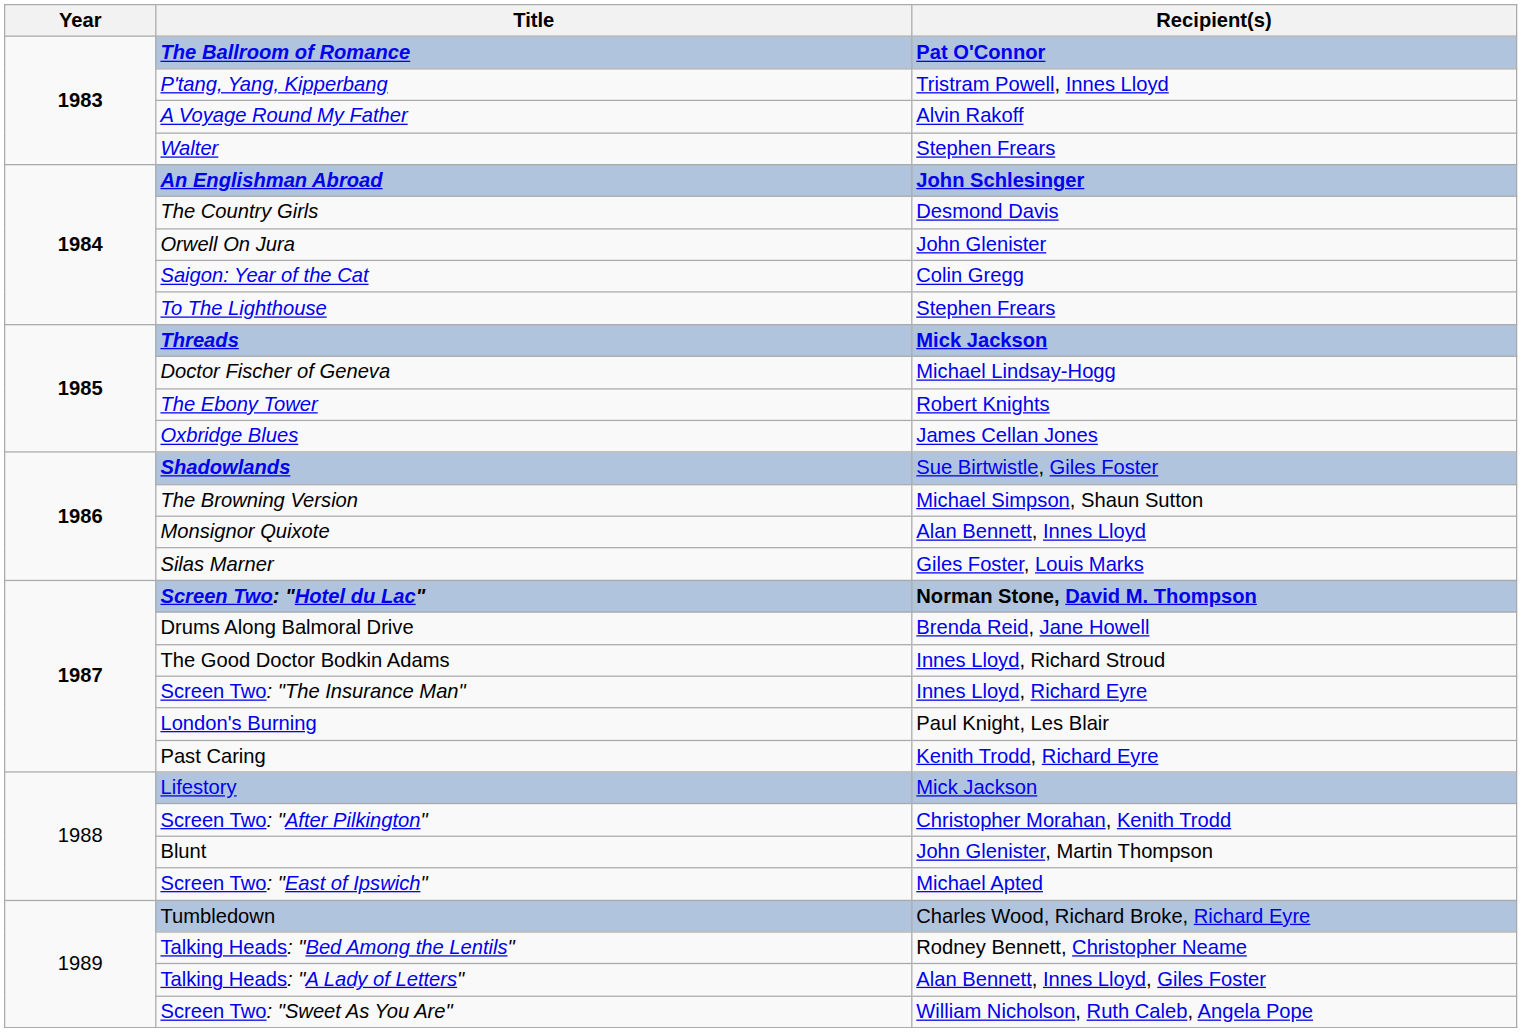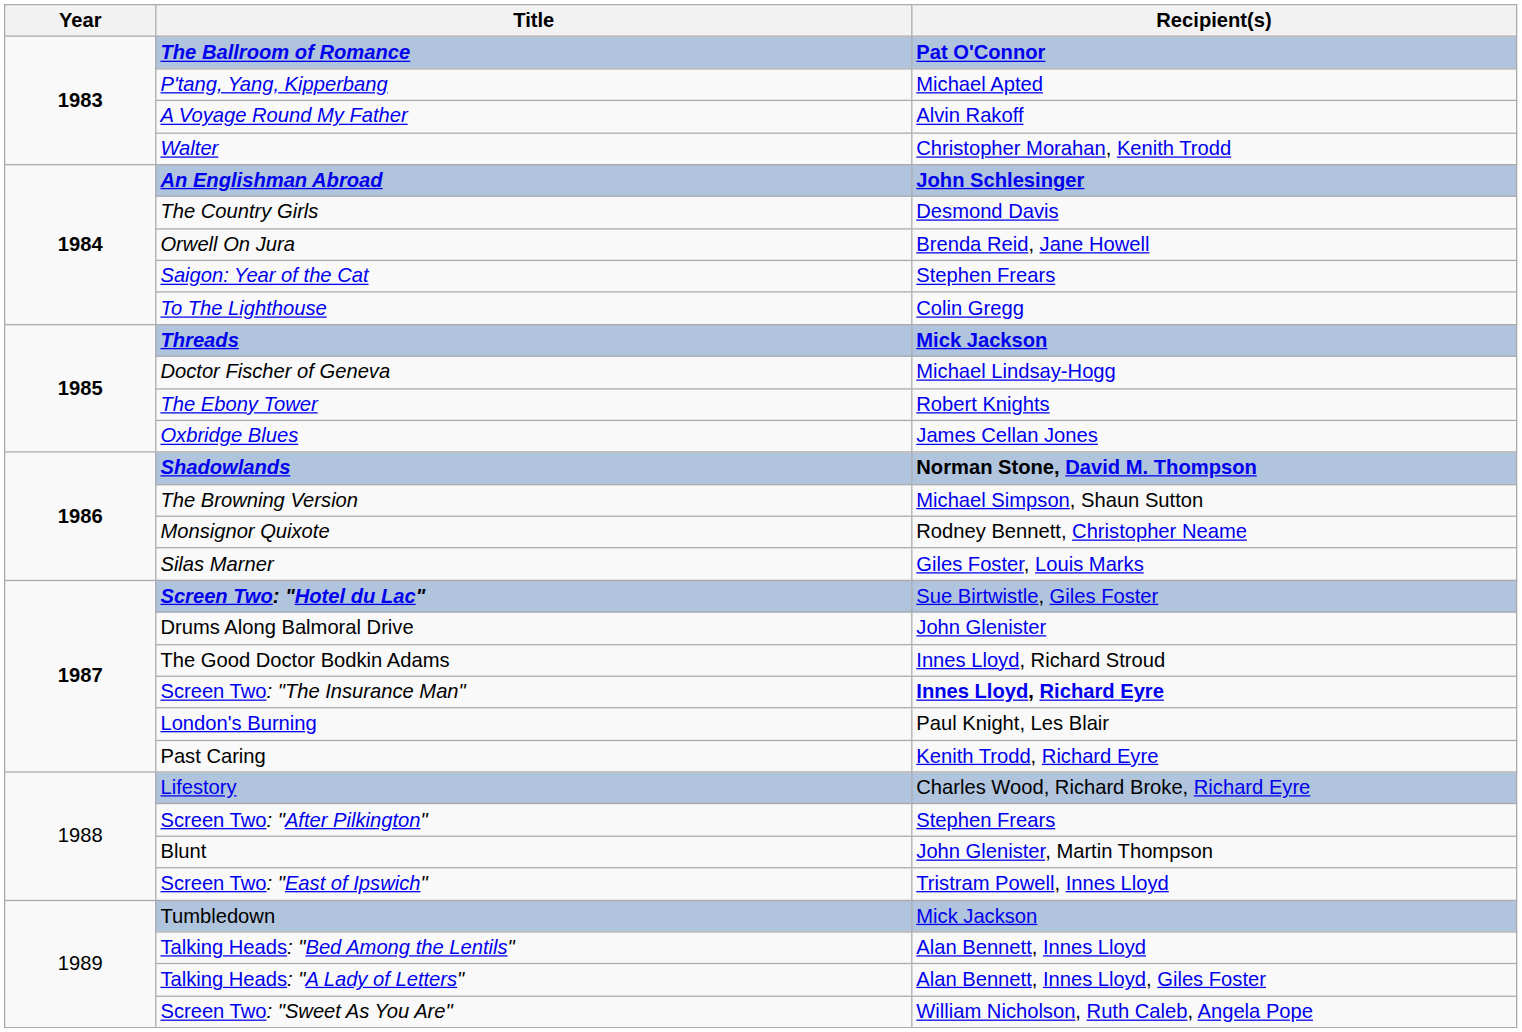(1043, 84) Tristram Powell, Innes Lloyd -> (980, 84) Michael Apted
(986, 148) Stephen Frears -> (1074, 148) Christopher Morahan, Kenith Trodd
(981, 244) John Glenister -> (1033, 244) Brenda Reid, Jane Howell
(970, 276) Colin Gregg -> (986, 276) Stephen Frears
(986, 308) Stephen Frears -> (970, 308) Colin Gregg
(1037, 468) Sue Birtwistle, Giles Foster -> (1087, 468) Norman Stone, David M. Thompson
(1031, 532) Alan Bennett, Innes Lloyd -> (1082, 532) Rodney Bennett, Christopher Neame
(1087, 595) Norman Stone, David M. Thompson -> (1037, 595) Sue Birtwistle, Giles Foster
(1033, 627) Brenda Reid, Jane Howell -> (981, 627) John Glenister
(1032, 691) normal -> (1040, 691) bold
(977, 787) Mick Jackson -> (1113, 787) Charles Wood, Richard Broke, Richard Eyre
(1074, 819) Christopher Morahan, Kenith Trodd -> (986, 819) Stephen Frears
(980, 883) Michael Apted -> (1043, 883) Tristram Powell, Innes Lloyd
(1113, 915) Charles Wood, Richard Broke, Richard Eyre -> (977, 915) Mick Jackson
(1082, 947) Rodney Bennett, Christopher Neame -> (1031, 947) Alan Bennett, Innes Lloyd
